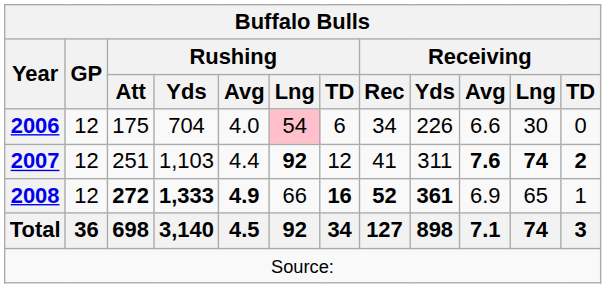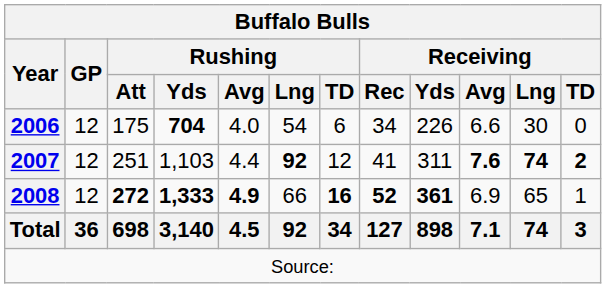(186, 126) normal -> (186, 126) bold
(295, 126) pink background -> (295, 126) no background
